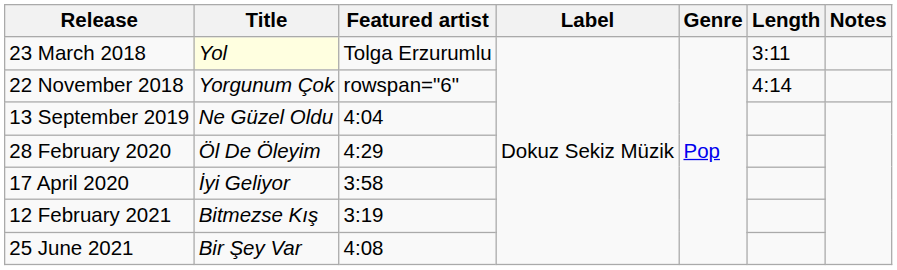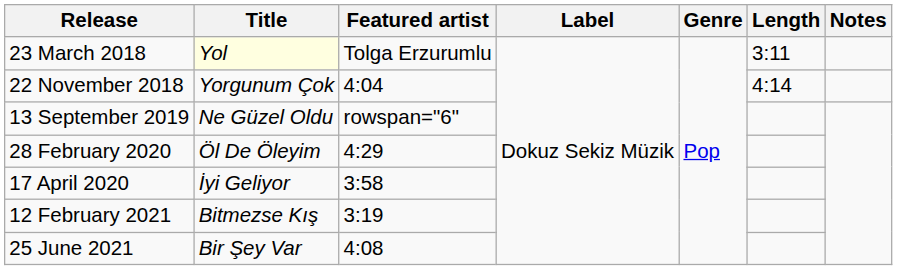(401, 85) rowspan="6" -> (364, 85) 4:04
(364, 118) 4:04 -> (401, 118) rowspan="6"
